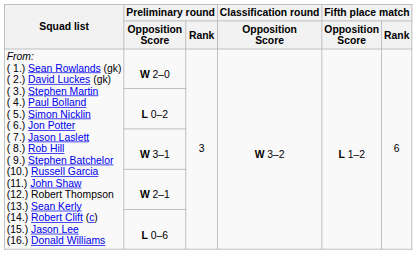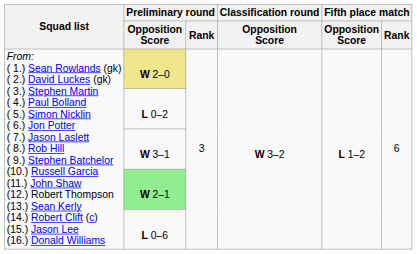(155, 75) no background -> (155, 75) khaki background
(155, 195) no background -> (155, 195) lightgreen background
